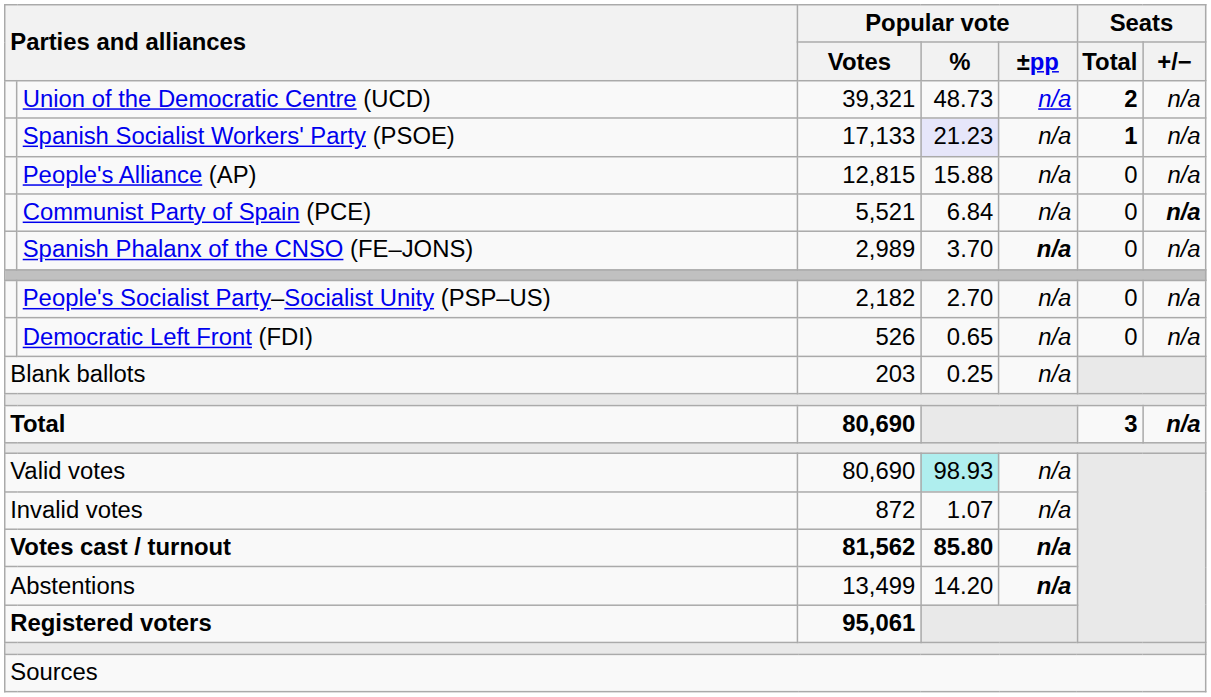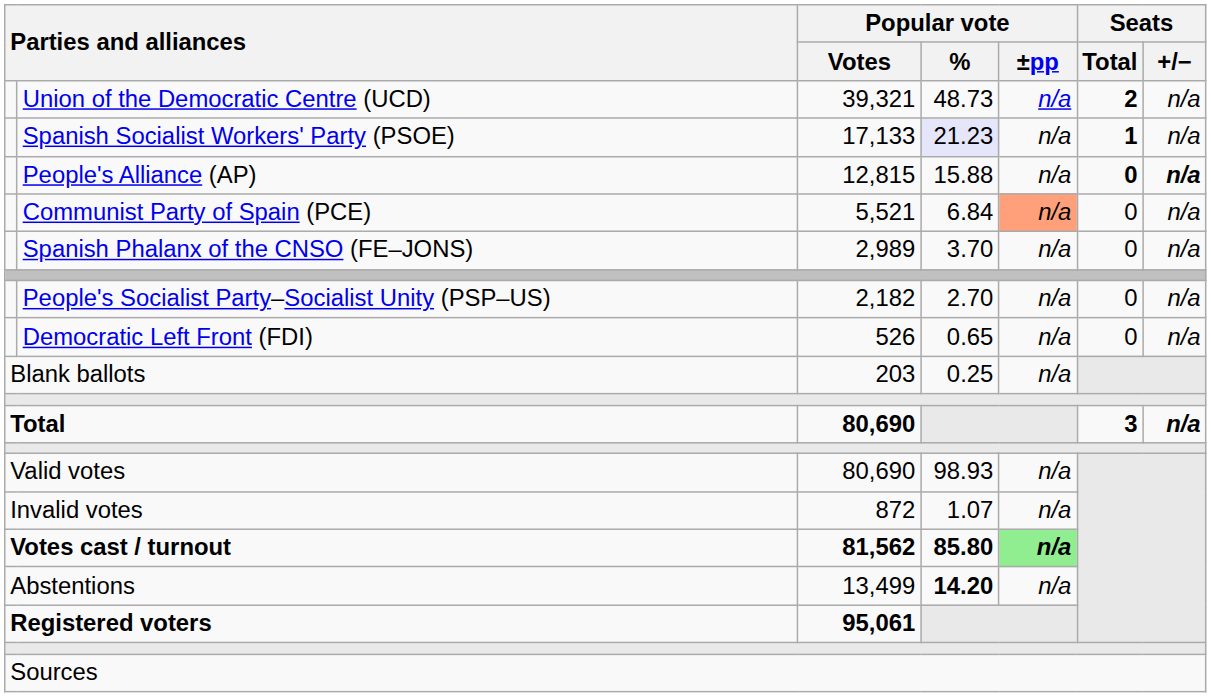(1131, 174) normal -> (1131, 174) bold
(1184, 174) normal -> (1183, 174) bold
(1055, 212) no background -> (1055, 212) lightsalmon background
(1183, 212) bold -> (1184, 212) normal
(1054, 250) bold -> (1055, 250) normal
(963, 472) paleturquoise background -> (963, 472) no background
(1054, 547) no background -> (1054, 547) lightgreen background
(963, 585) normal -> (963, 585) bold
(1054, 585) bold -> (1055, 585) normal
